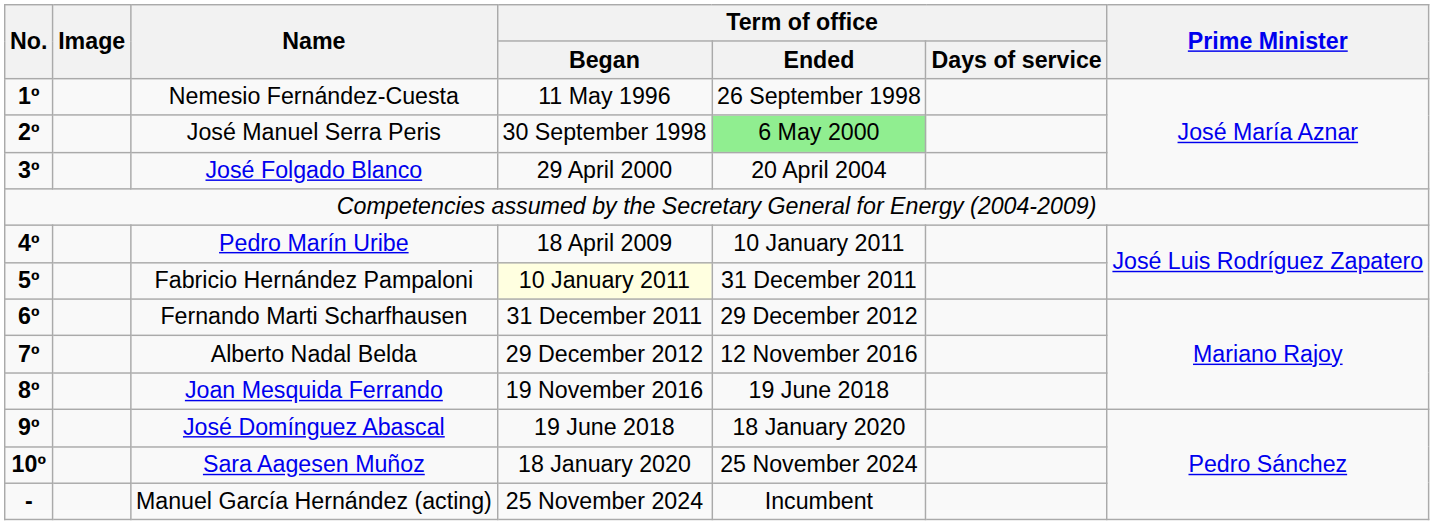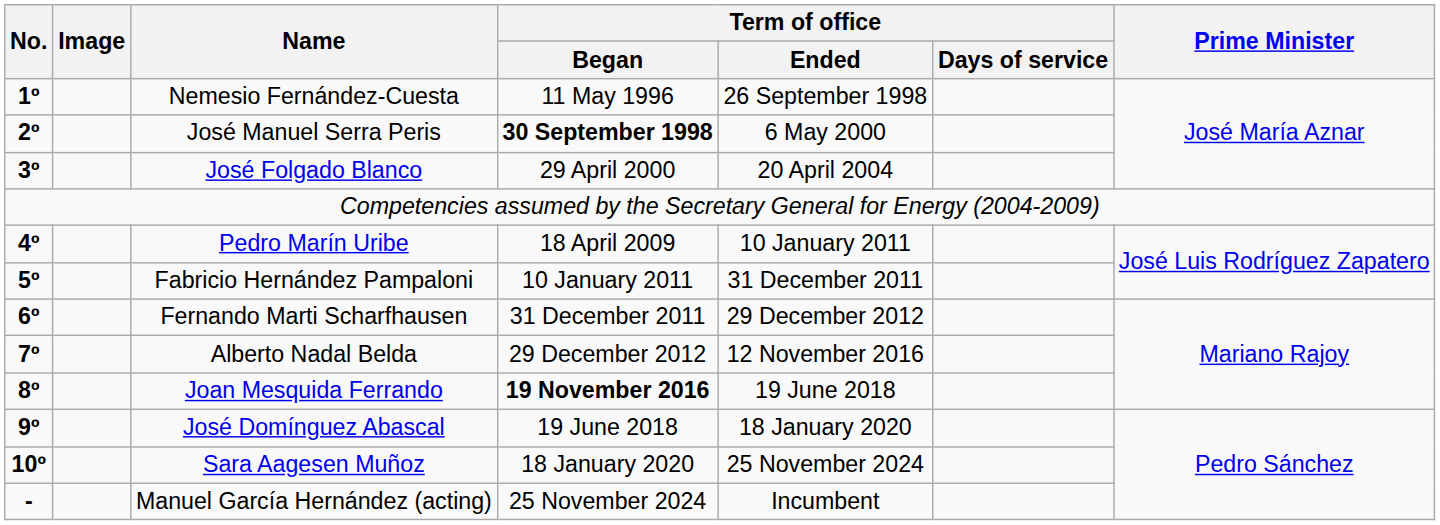(604, 133) normal -> (608, 133) bold
(819, 133) lightgreen background -> (825, 133) no background
(604, 280) lightyellow background -> (608, 280) no background
(604, 390) normal -> (608, 390) bold
